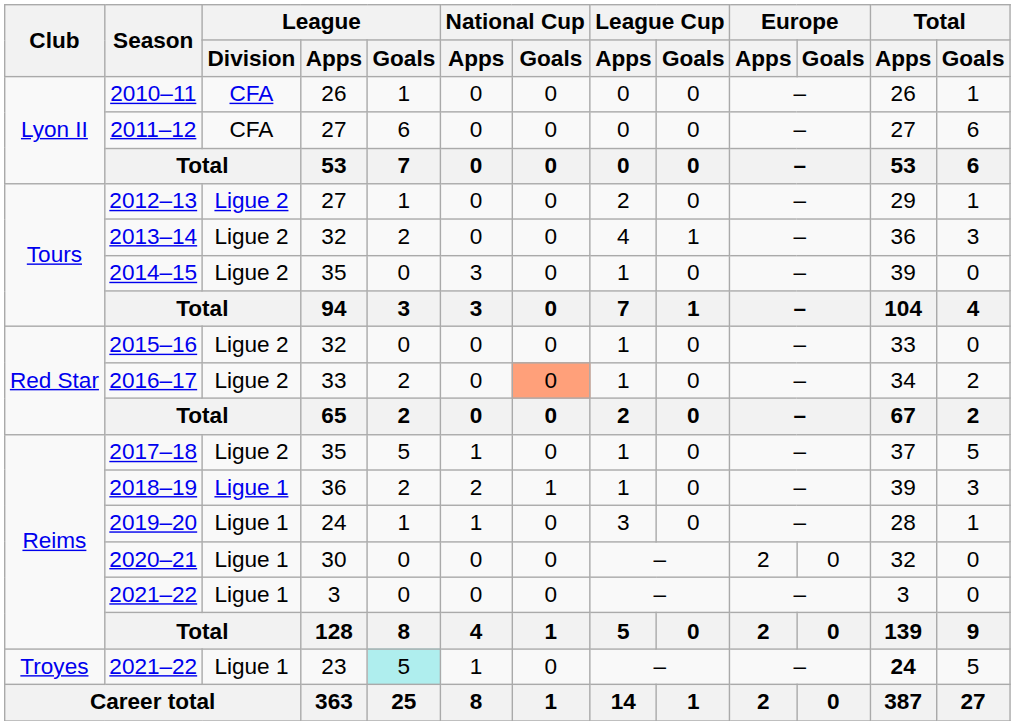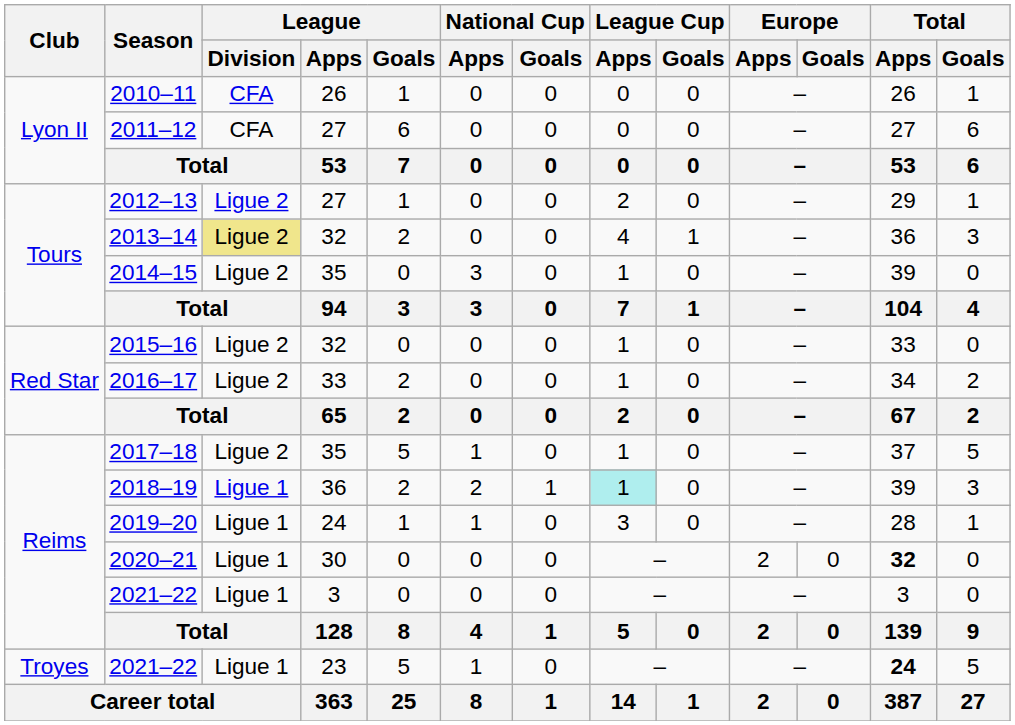(251, 237) no background -> (251, 237) khaki background
(551, 380) lightsalmon background -> (551, 380) no background
(623, 487) no background -> (623, 487) paleturquoise background
(903, 559) normal -> (903, 559) bold
(404, 666) paleturquoise background -> (404, 666) no background
